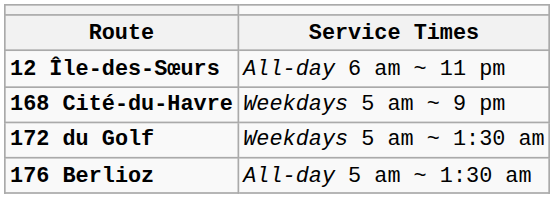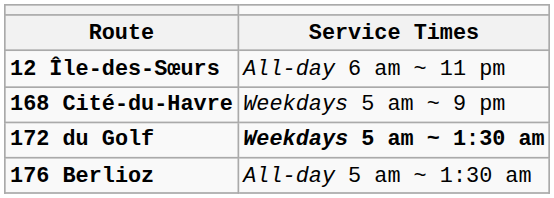(394, 140) normal -> (394, 140) bold
